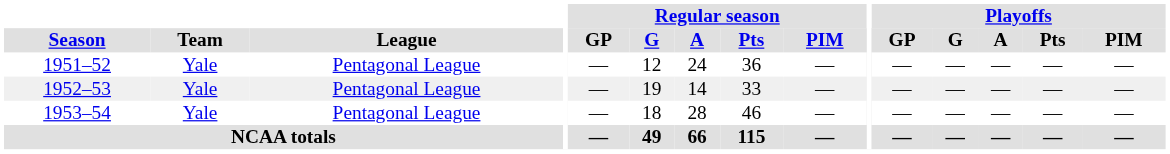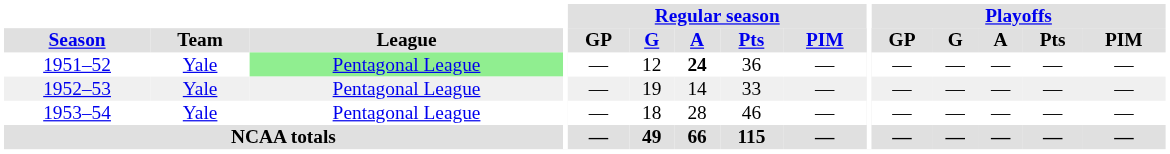(407, 64) no background -> (407, 64) lightgreen background
(697, 64) normal -> (697, 64) bold
